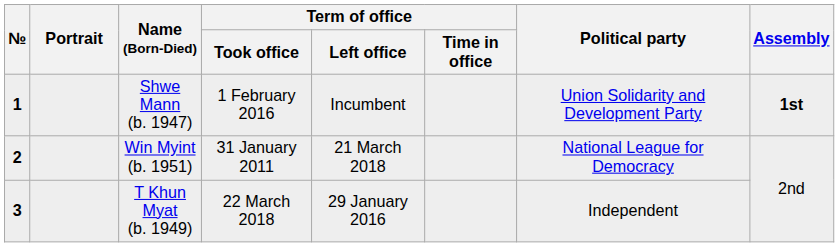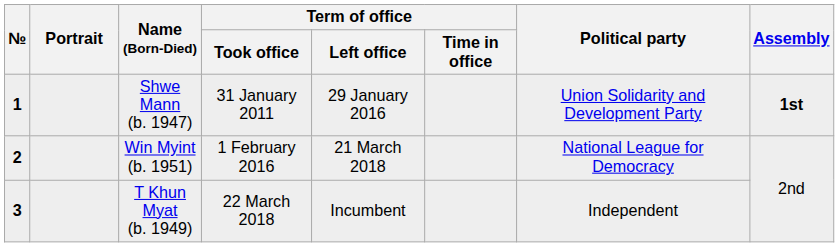(257, 104) 1 February 2016 -> (257, 104) 31 January 2011
(368, 104) Incumbent -> (368, 104) 29 January 2016
(257, 157) 31 January 2011 -> (257, 157) 1 February 2016
(368, 210) 29 January 2016 -> (368, 210) Incumbent
